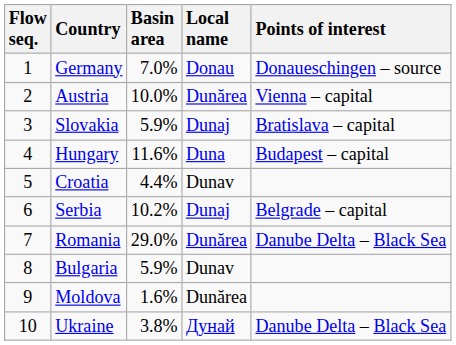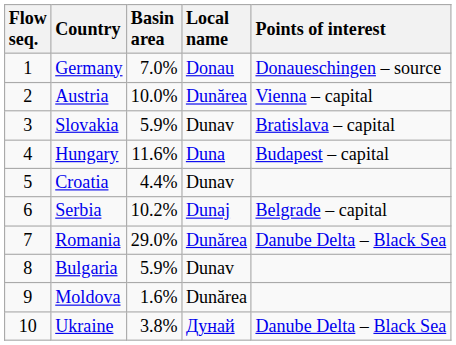(208, 125) Dunaj -> (210, 125) Dunav
